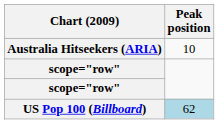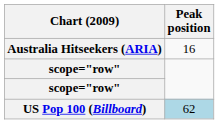(189, 48) 10 -> (189, 48) 16
